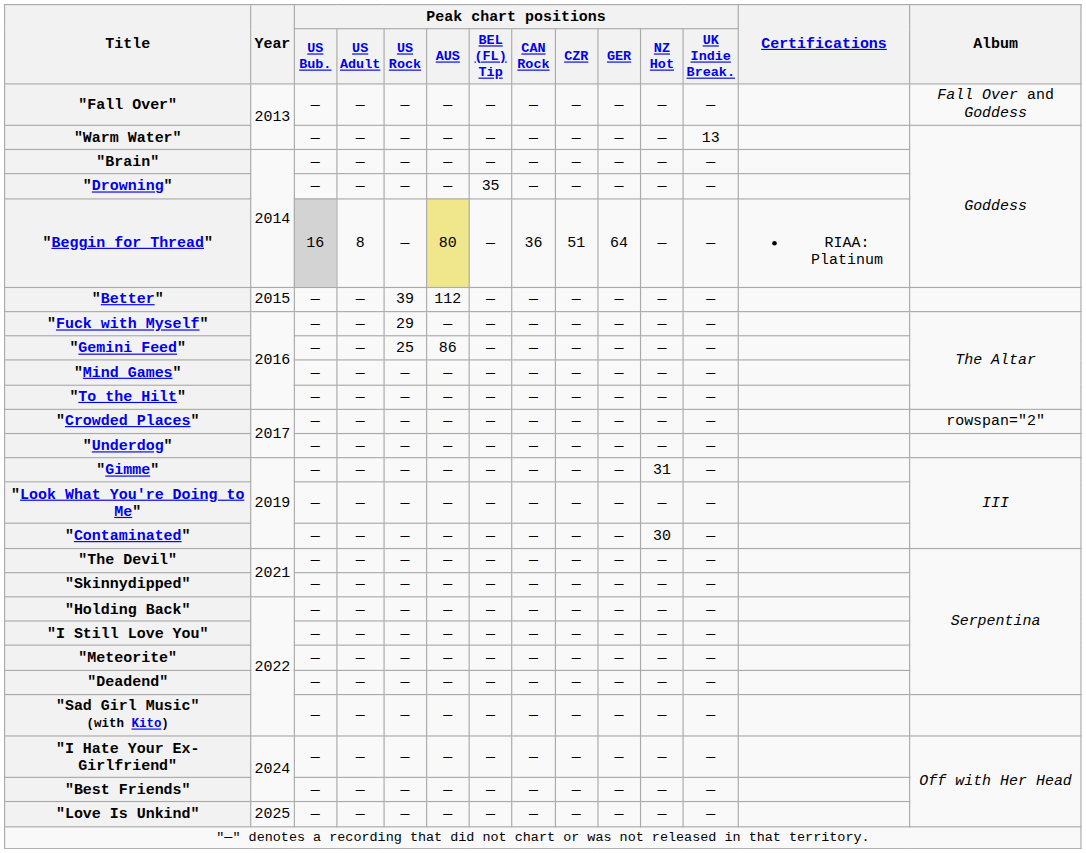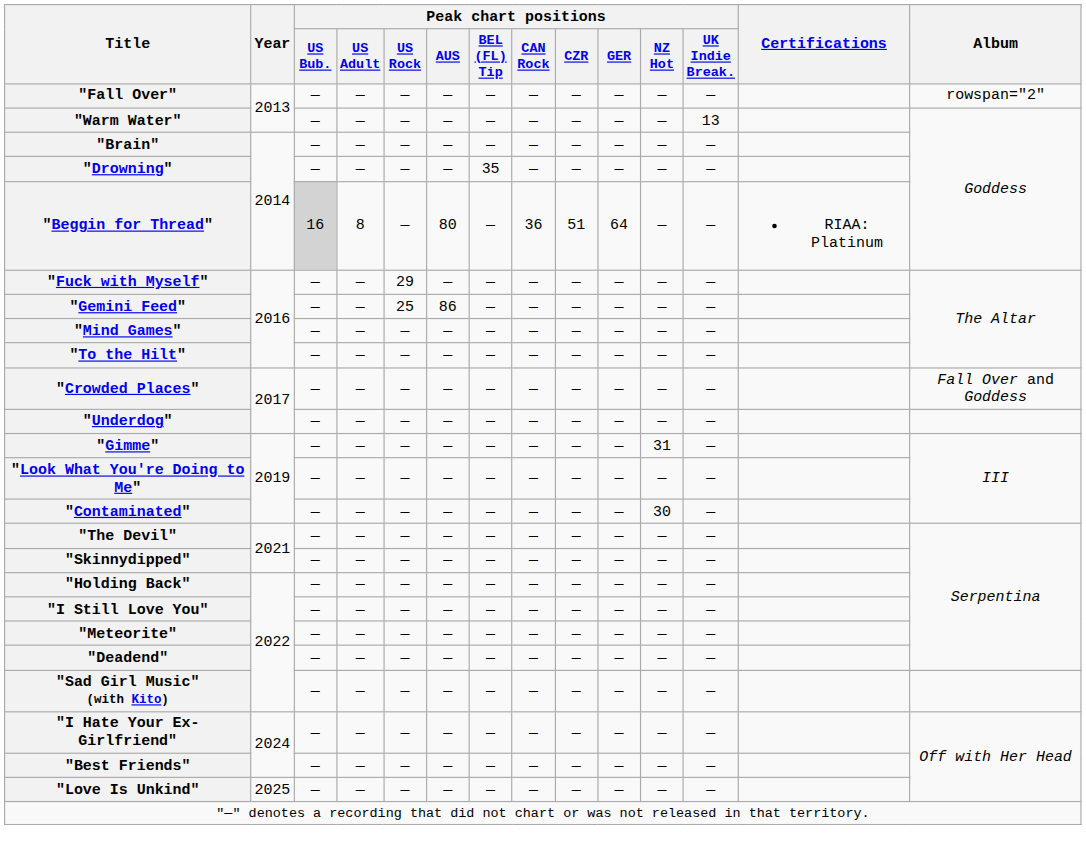(996, 105) Fall Over and Goddess -> (996, 96) rowspan="2"
(448, 243) khaki background -> (448, 226) no background
- row: (128, 299)
(996, 421) rowspan="2" -> (996, 388) Fall Over and Goddess
